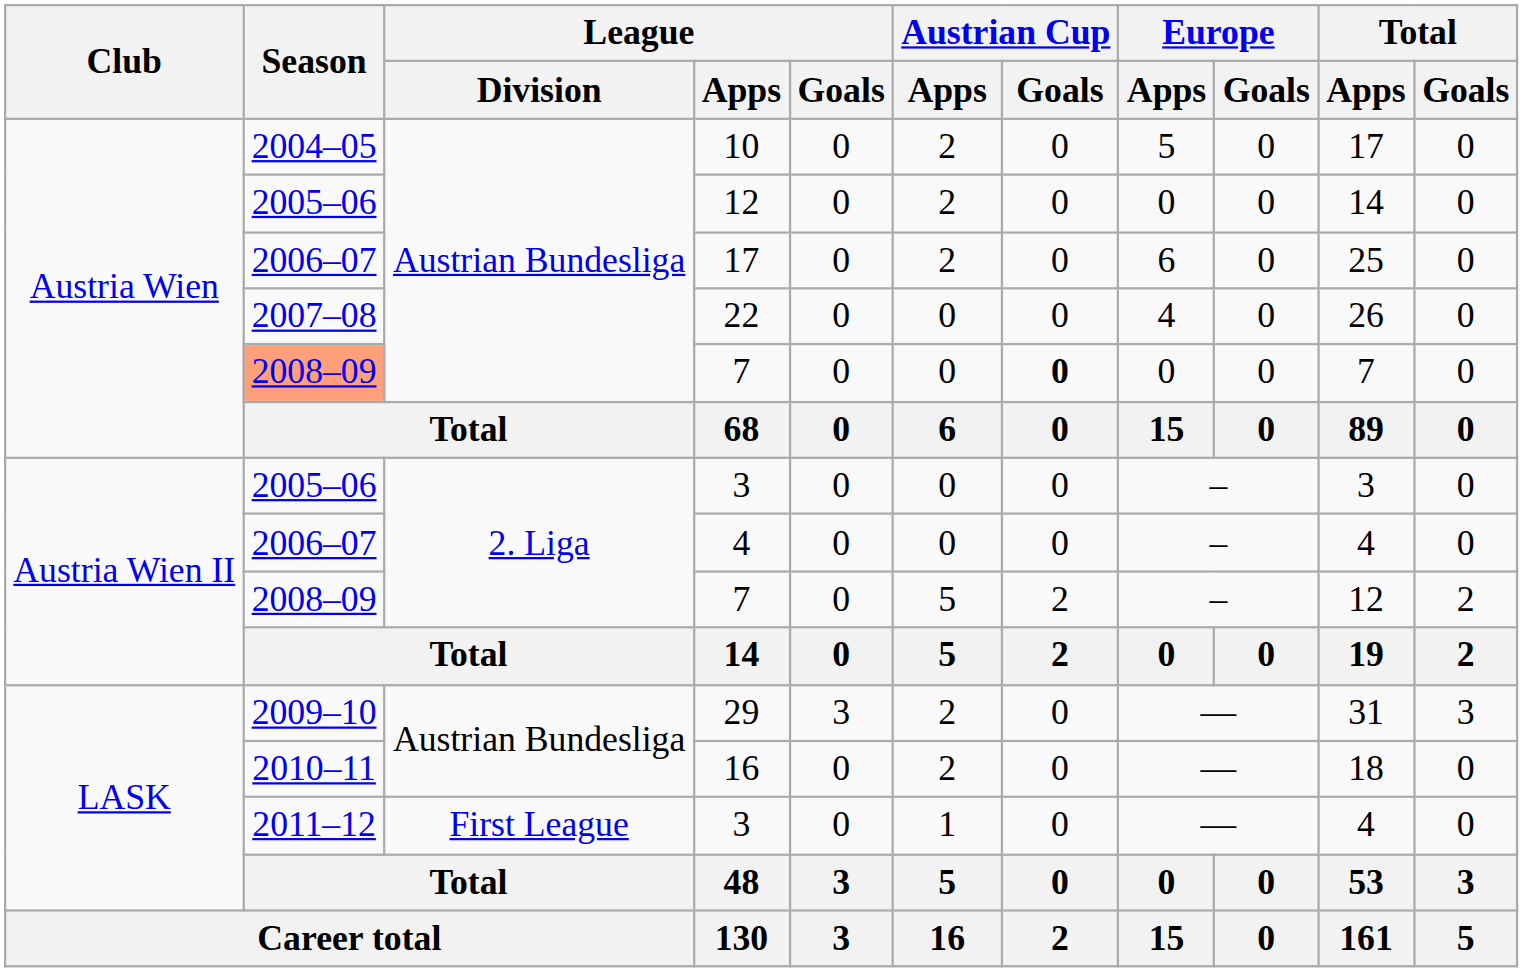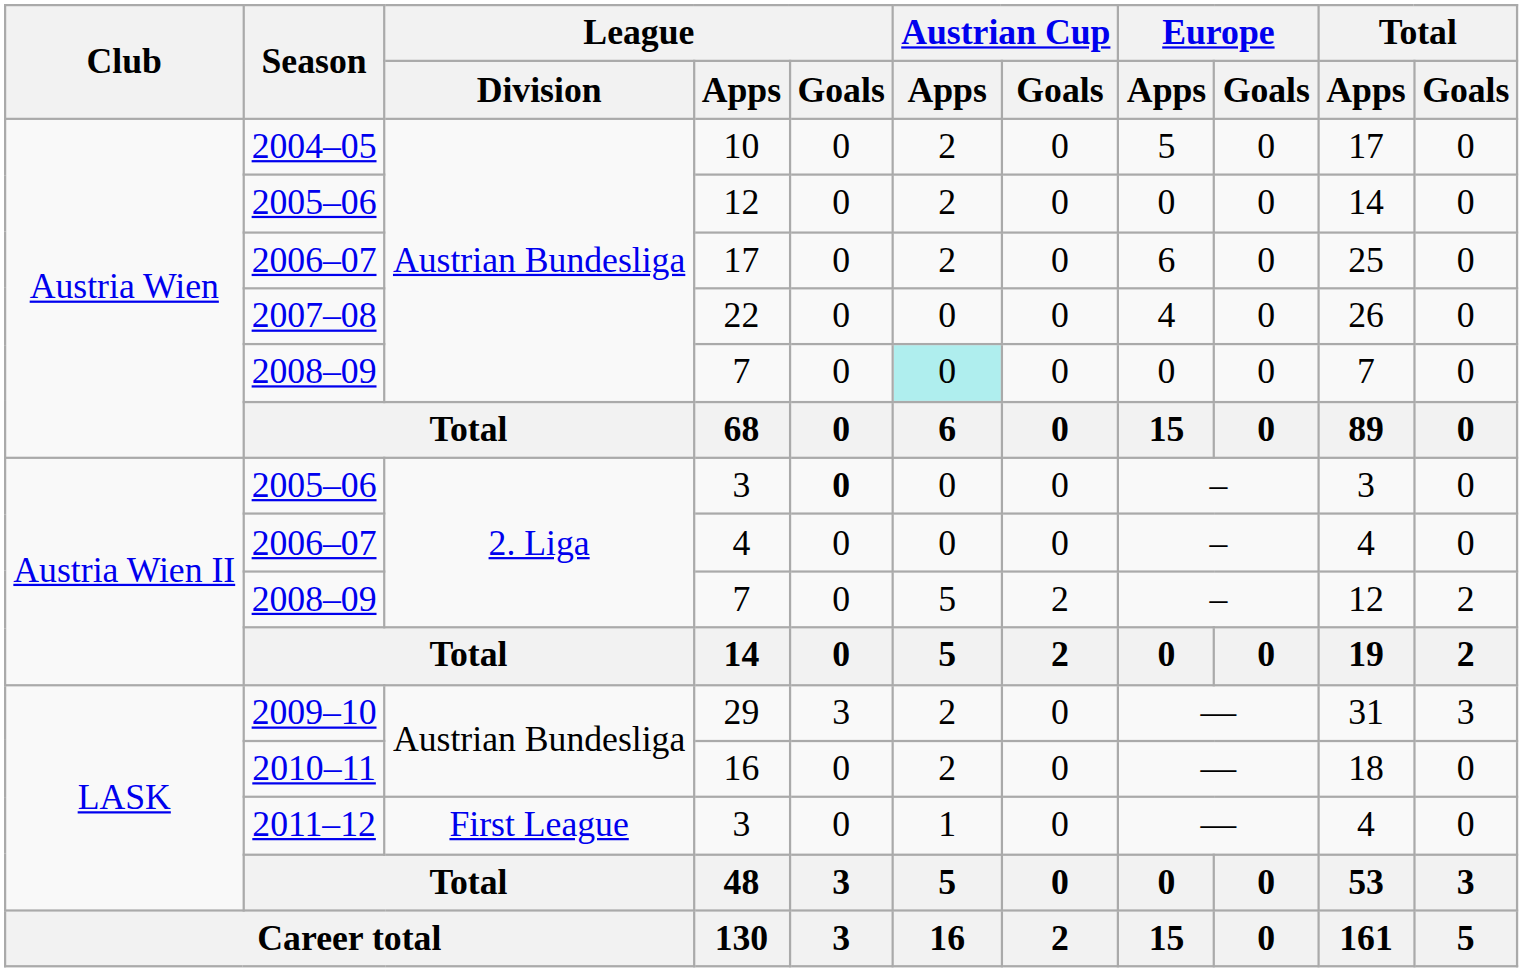(314, 372) lightsalmon background -> (314, 372) no background
(947, 372) no background -> (947, 372) paleturquoise background
(1060, 372) bold -> (1060, 372) normal
(841, 485) normal -> (841, 485) bold
